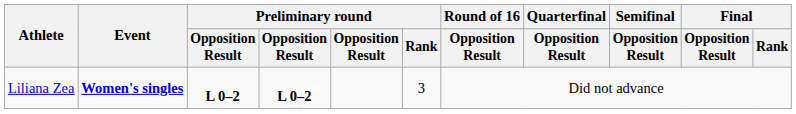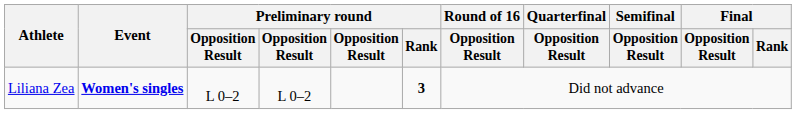(223, 96) bold -> (223, 96) normal
(294, 96) bold -> (294, 96) normal
(421, 88) normal -> (421, 88) bold
